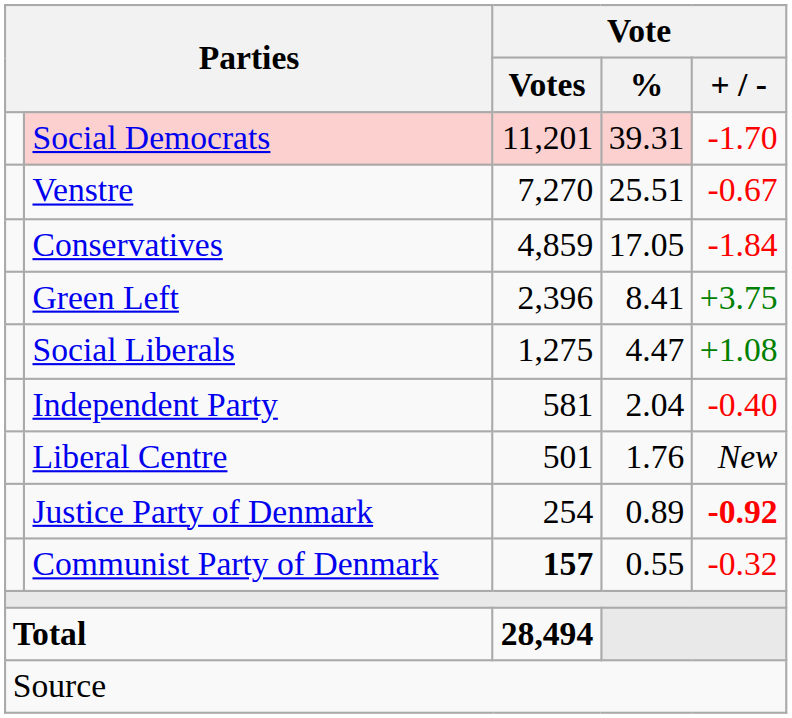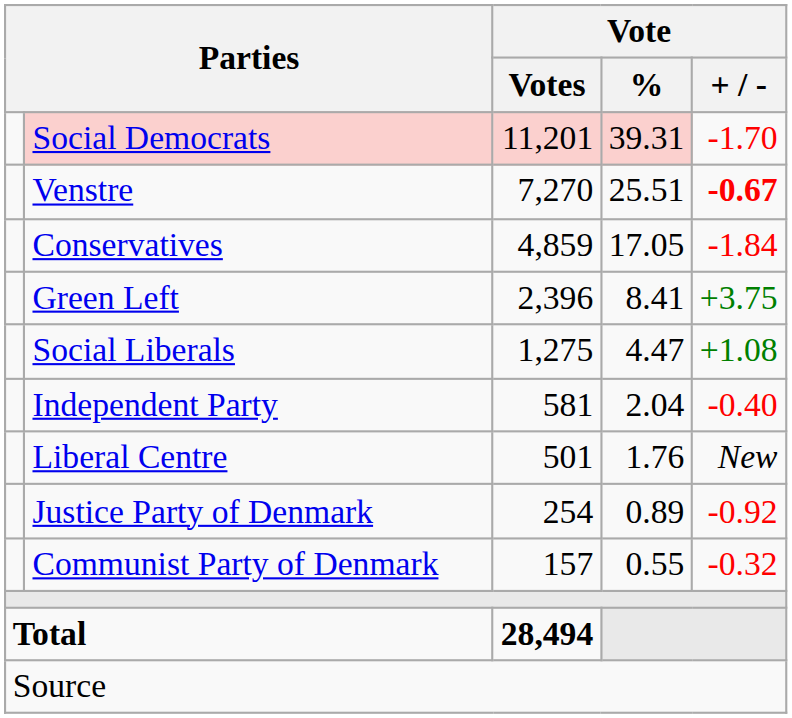(743, 191) normal -> (743, 191) bold
(743, 510) bold -> (743, 510) normal
(568, 564) bold -> (568, 564) normal
